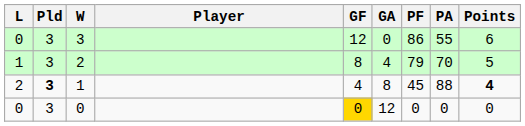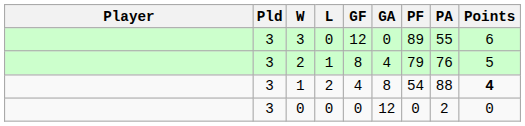columns swapped: (219, 16) <-> (19, 16)
(416, 40) 86 -> (416, 40) 89
(444, 63) 70 -> (444, 63) 76
(50, 86) bold -> (270, 86) normal
(416, 86) 45 -> (416, 86) 54
(358, 109) gold background -> (358, 109) no background
(444, 109) 0 -> (444, 109) 2
